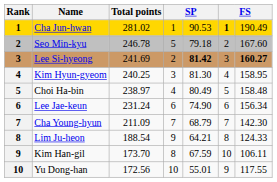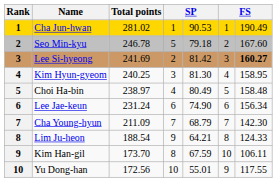(226, 28) bold -> (226, 28) normal
(200, 59) bold -> (200, 59) normal
